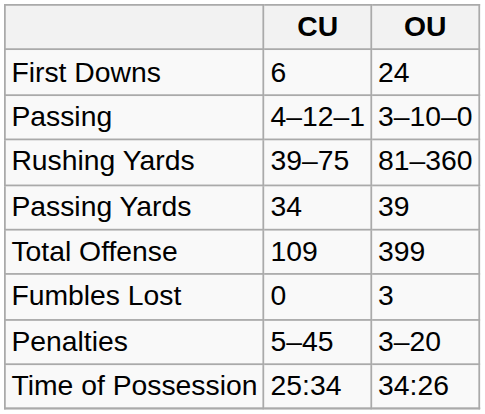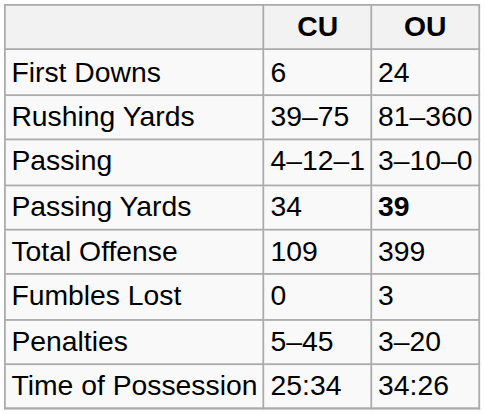rows swapped: (103, 161) <-> (62, 116)
(394, 206) normal -> (394, 206) bold
